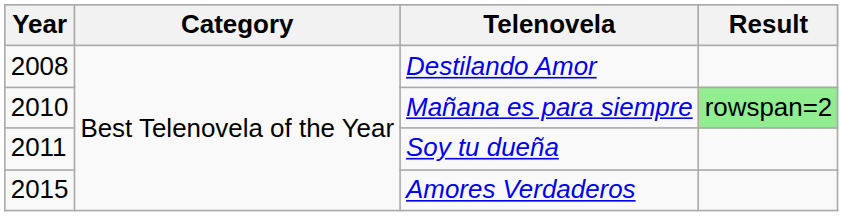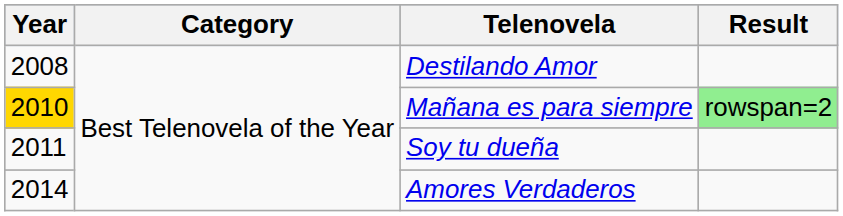(40, 107) no background -> (40, 107) gold background
(40, 189) 2015 -> (40, 189) 2014
